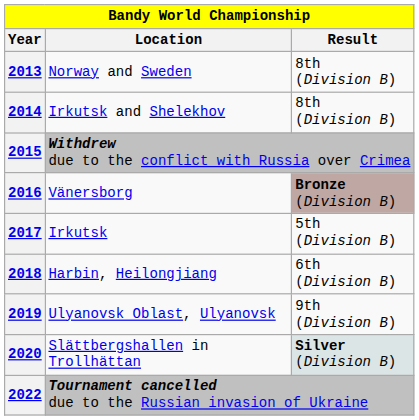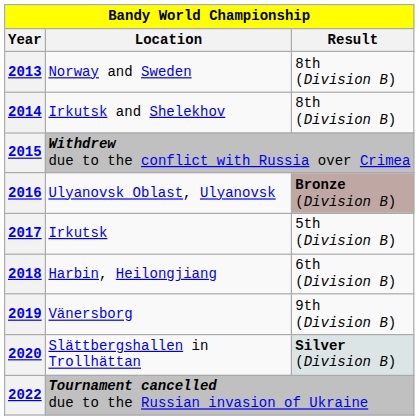(91, 193) Vänersborg -> (162, 193) Ulyanovsk Oblast, Ulyanovsk
(162, 314) Ulyanovsk Oblast, Ulyanovsk -> (91, 314) Vänersborg
